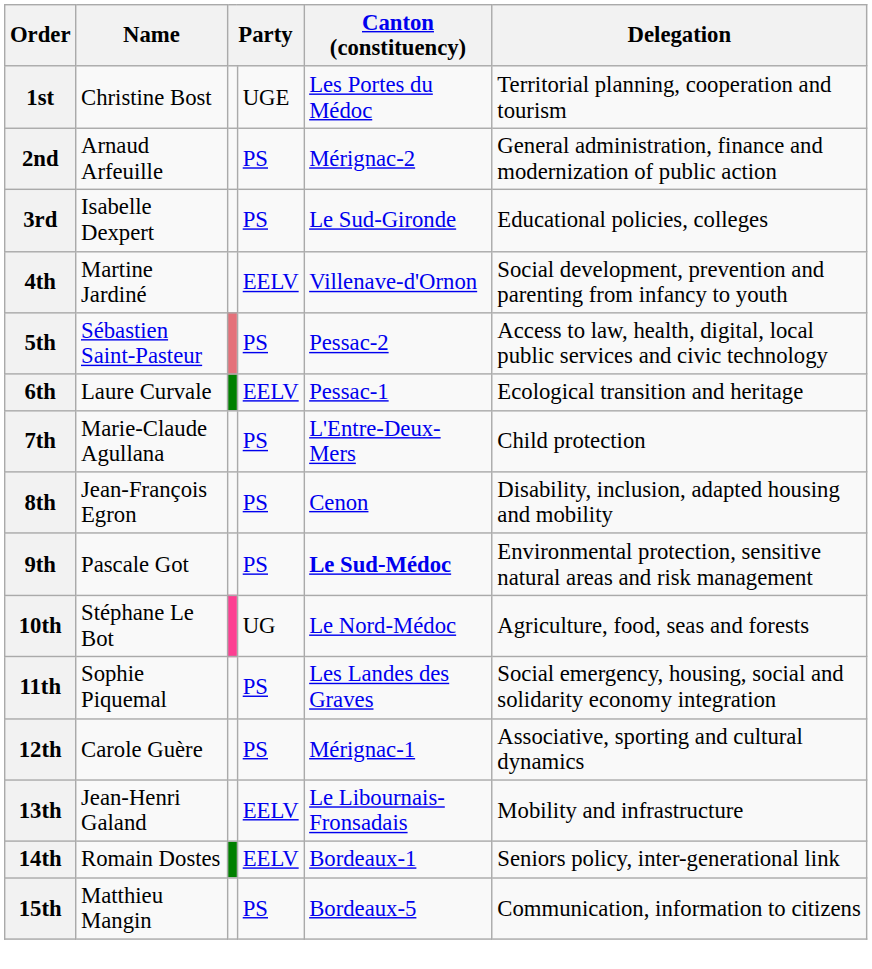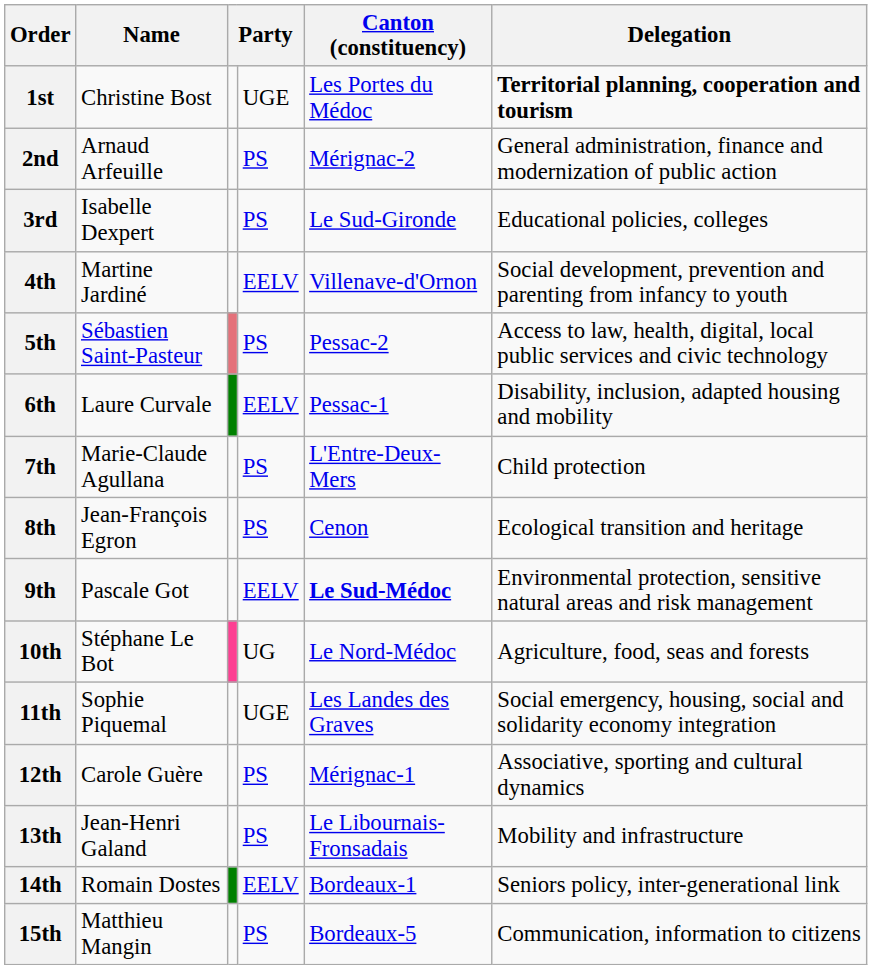(664, 96) normal -> (679, 96) bold
(650, 392) Ecological transition and heritage -> (669, 404) Disability, inclusion, adapted housing and mobility
(669, 502) Disability, inclusion, adapted housing and mobility -> (650, 528) Ecological transition and heritage
(255, 564) PS -> (271, 589) EELV
(255, 687) PS -> (266, 712) UGE
(271, 810) EELV -> (255, 835) PS
